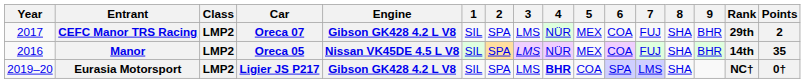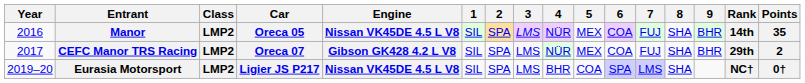rows swapped: (128, 50) <-> (128, 32)
(392, 69) Gibson GK428 4.2 L V8 -> (392, 69) Nissan VK45DE 4.5 L V8
(558, 69) bold -> (558, 69) normal
